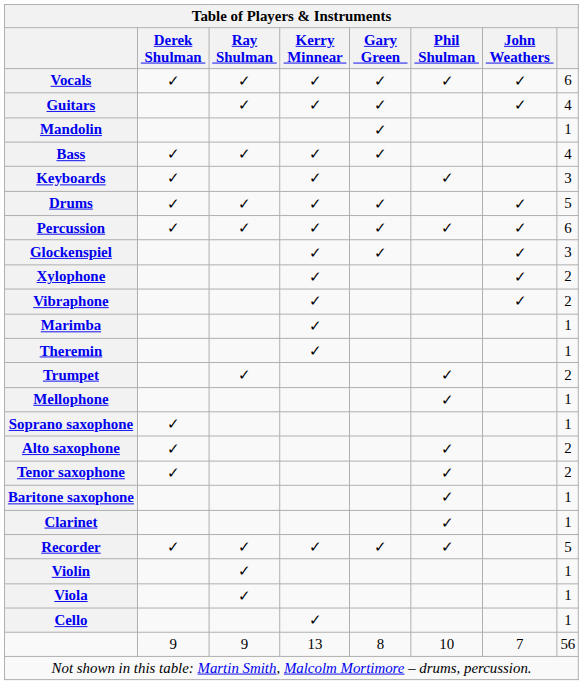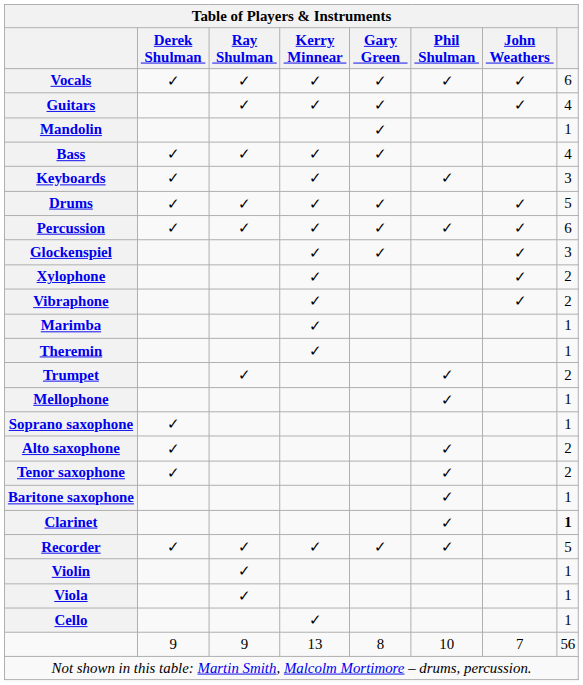(568, 522) normal -> (568, 522) bold
